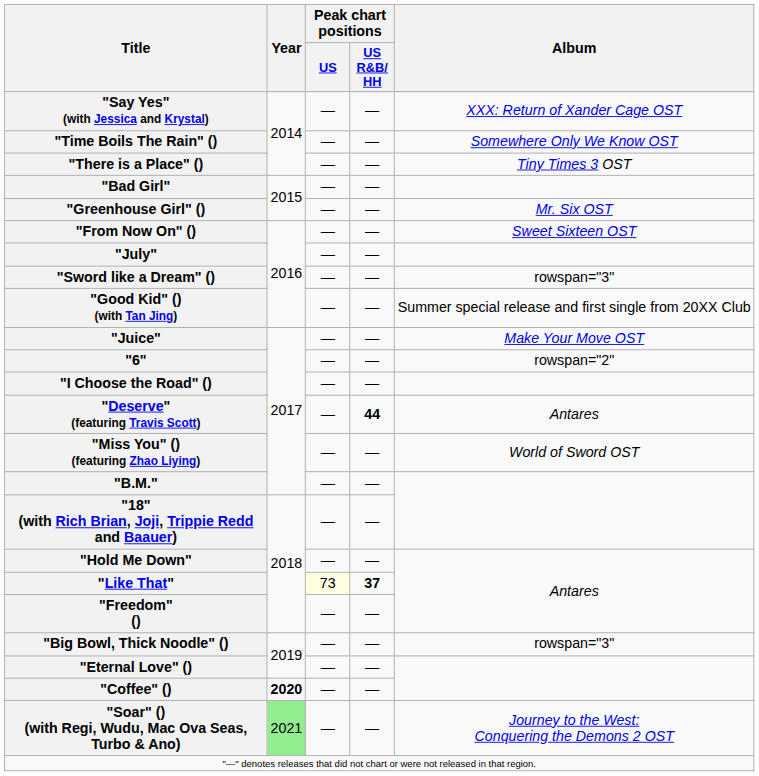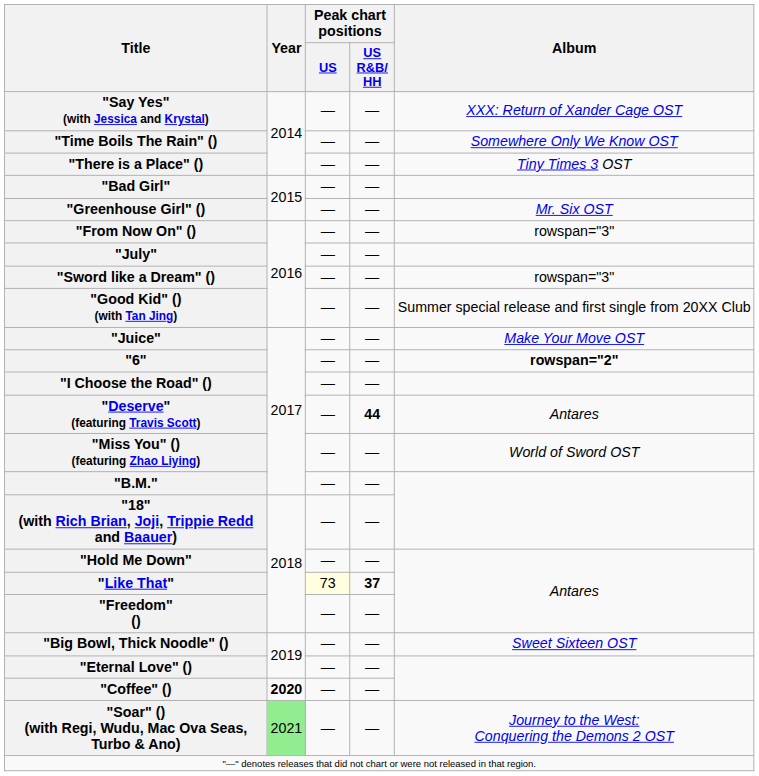(574, 232) Sweet Sixteen OST -> (574, 232) rowspan="3"
(574, 361) normal -> (574, 361) bold
(574, 644) rowspan="3" -> (574, 644) Sweet Sixteen OST
